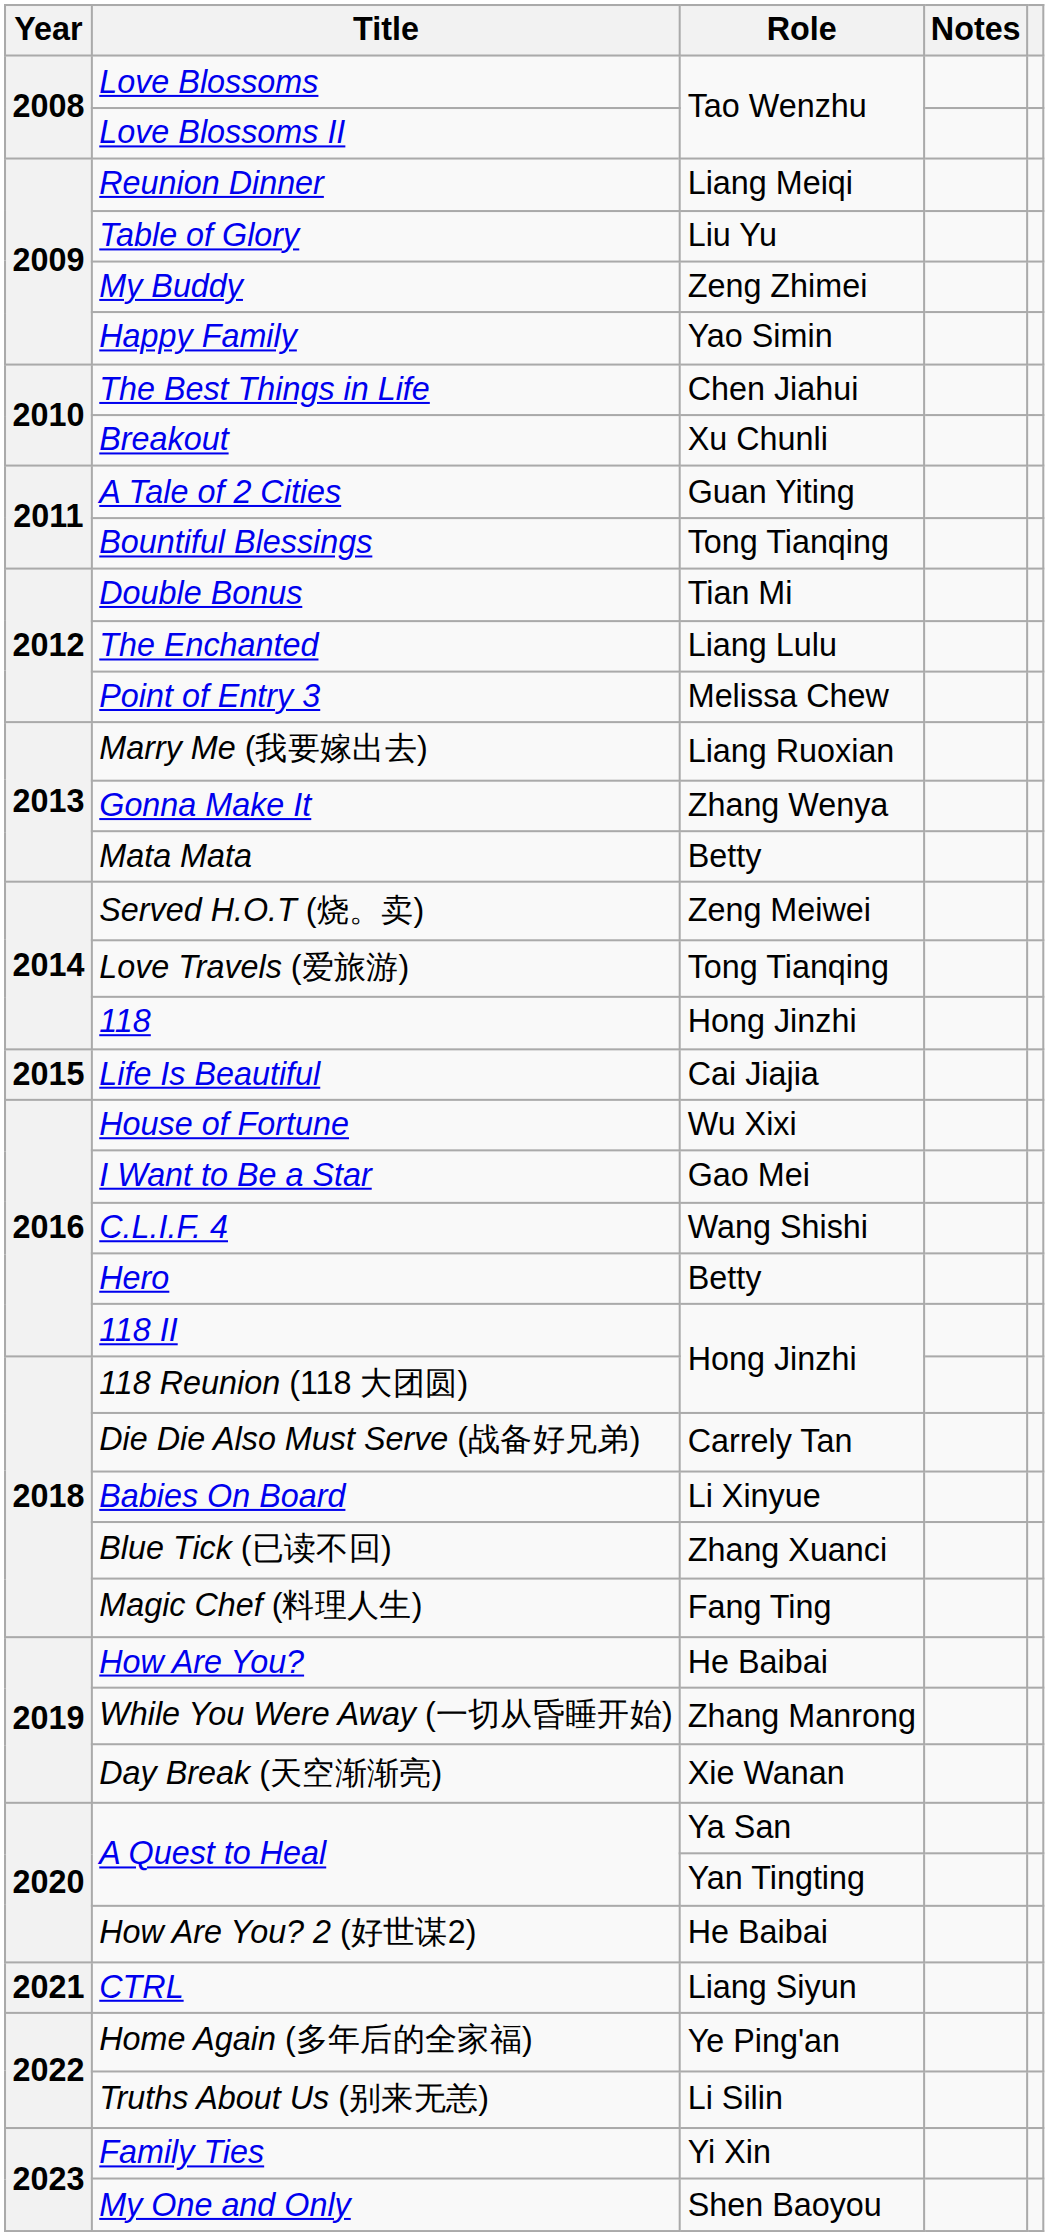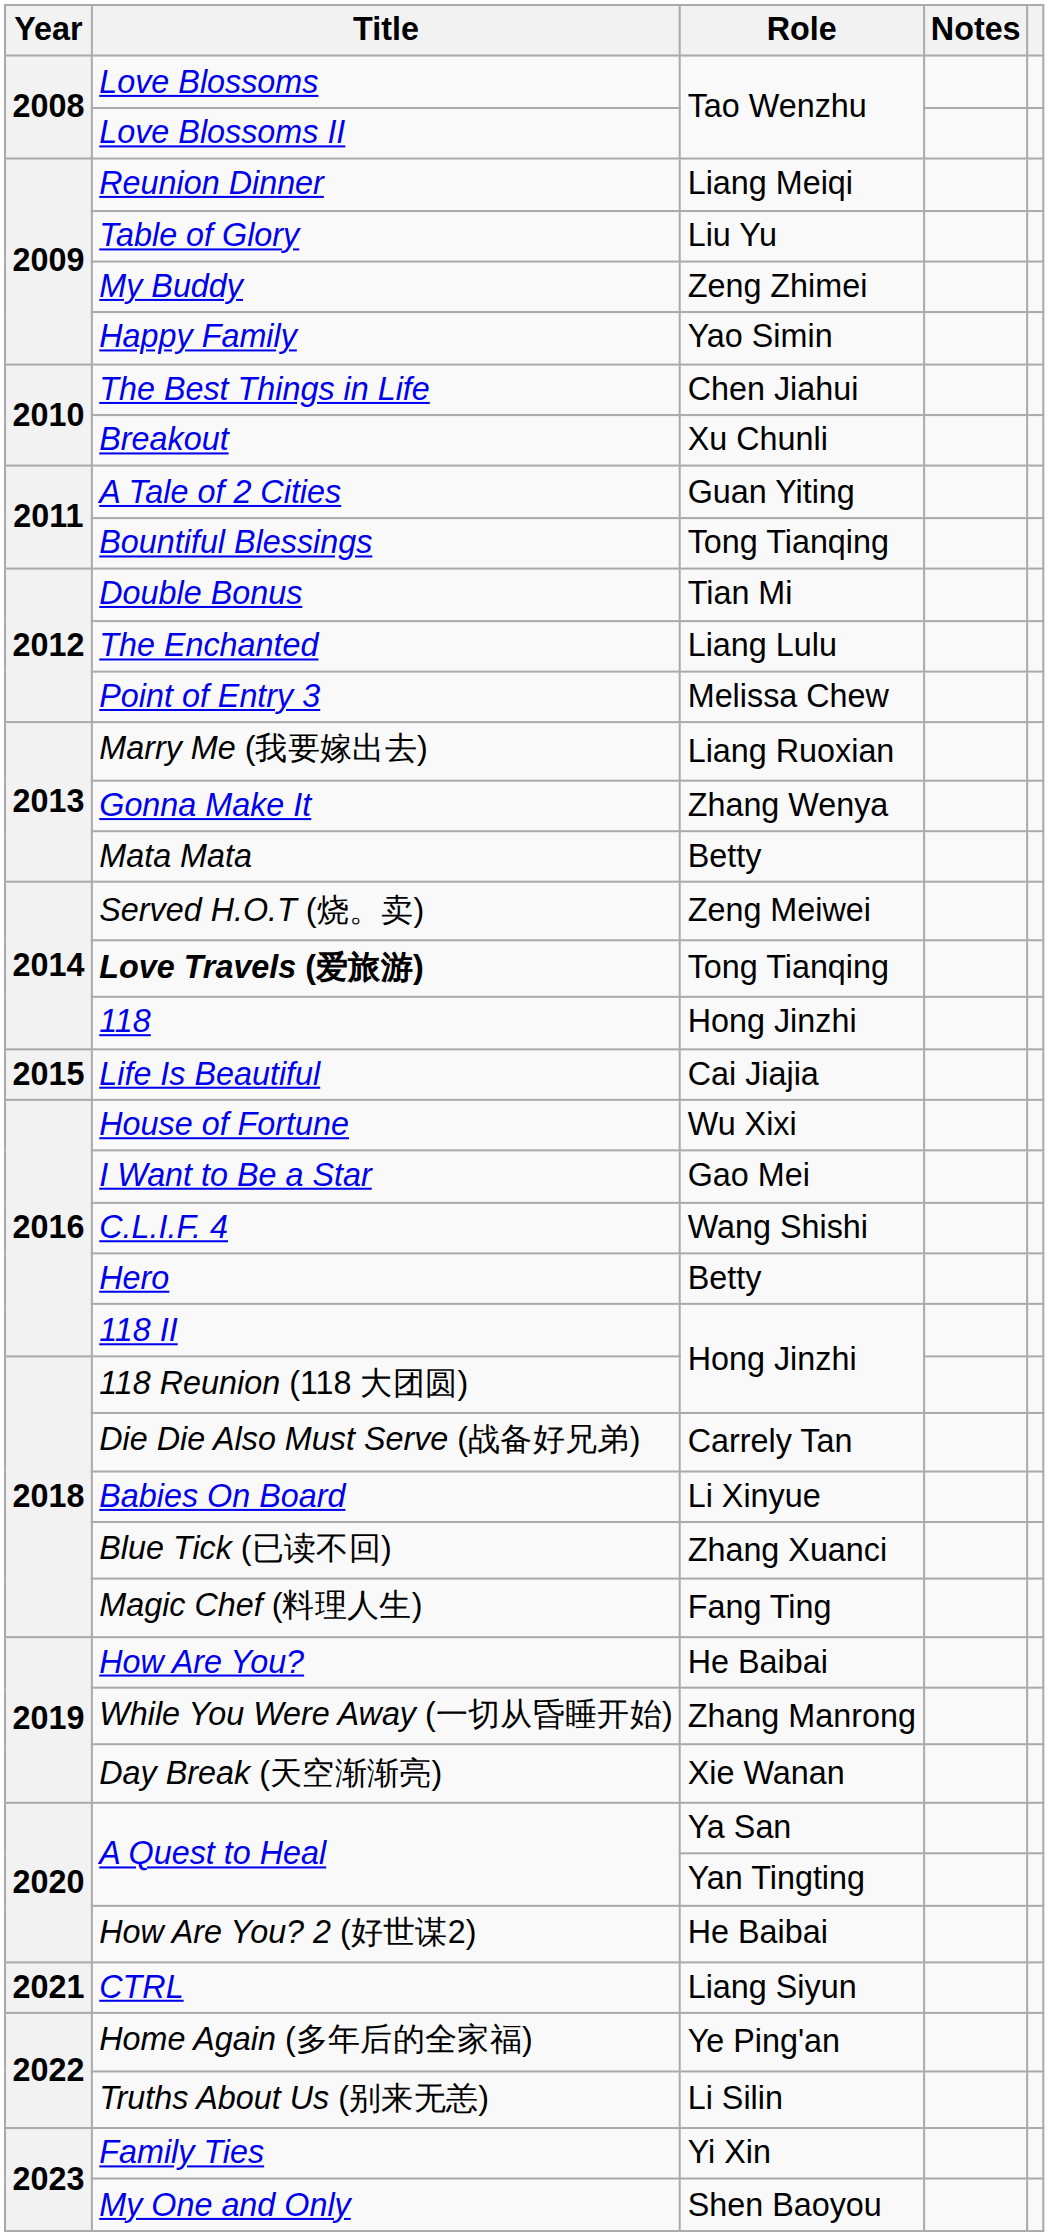(254, 966) normal -> (262, 966) bold
